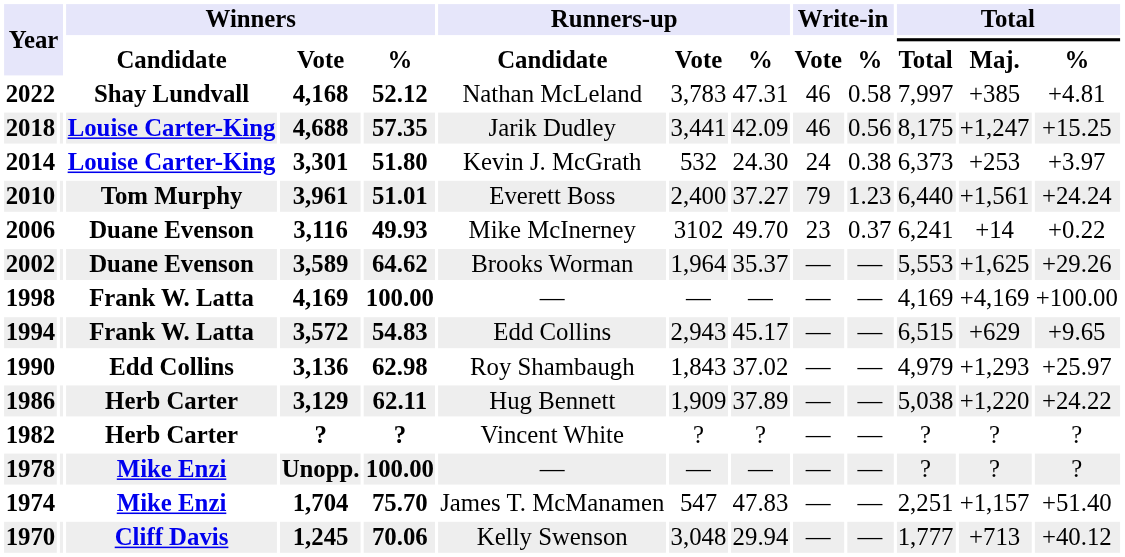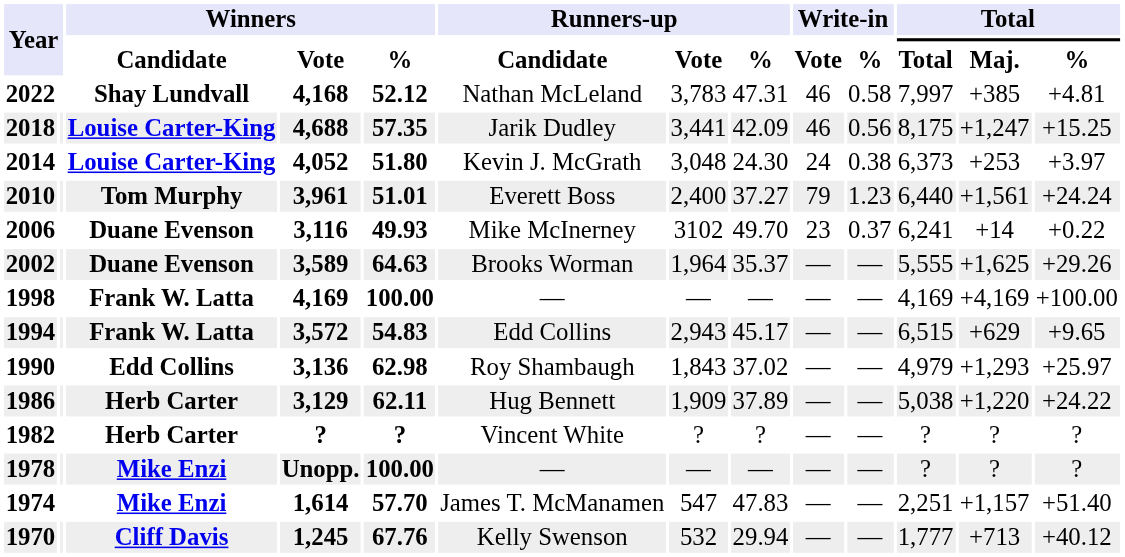(321, 161) 3,301 -> (321, 161) 4,052
(699, 161) 532 -> (699, 161) 3,048
(400, 264) 64.62 -> (400, 264) 64.63
(926, 264) 5,553 -> (926, 264) 5,555
(321, 502) 1,704 -> (321, 502) 1,614
(400, 502) 75.70 -> (400, 502) 57.70
(400, 537) 70.06 -> (400, 537) 67.76
(699, 537) 3,048 -> (699, 537) 532
